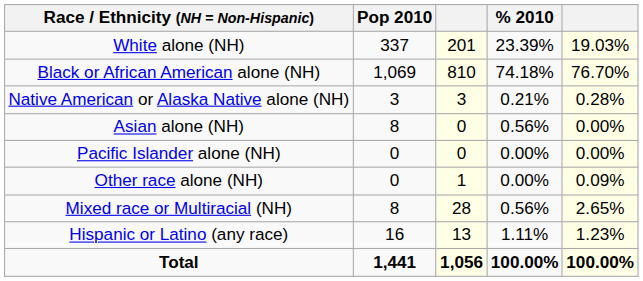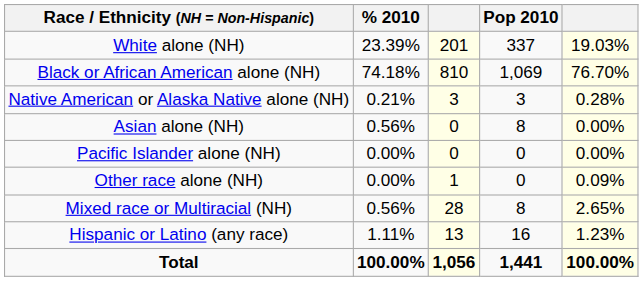columns swapped: (395, 18) <-> (525, 18)
